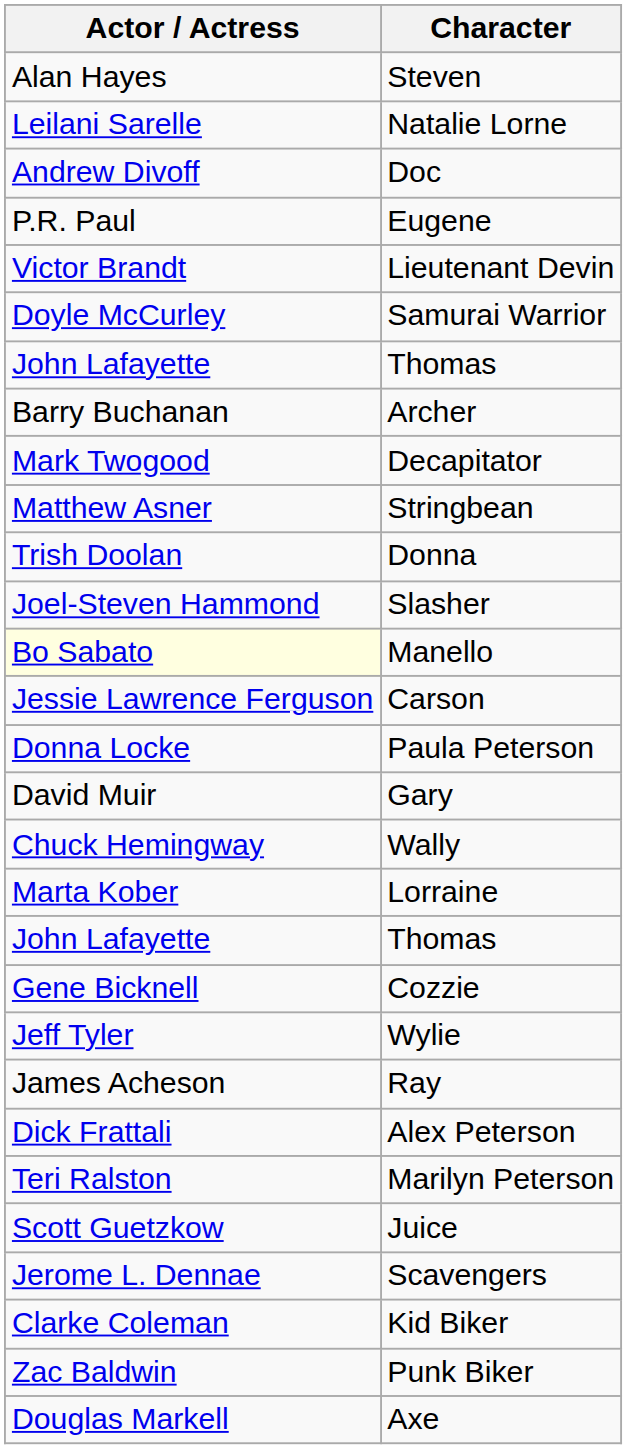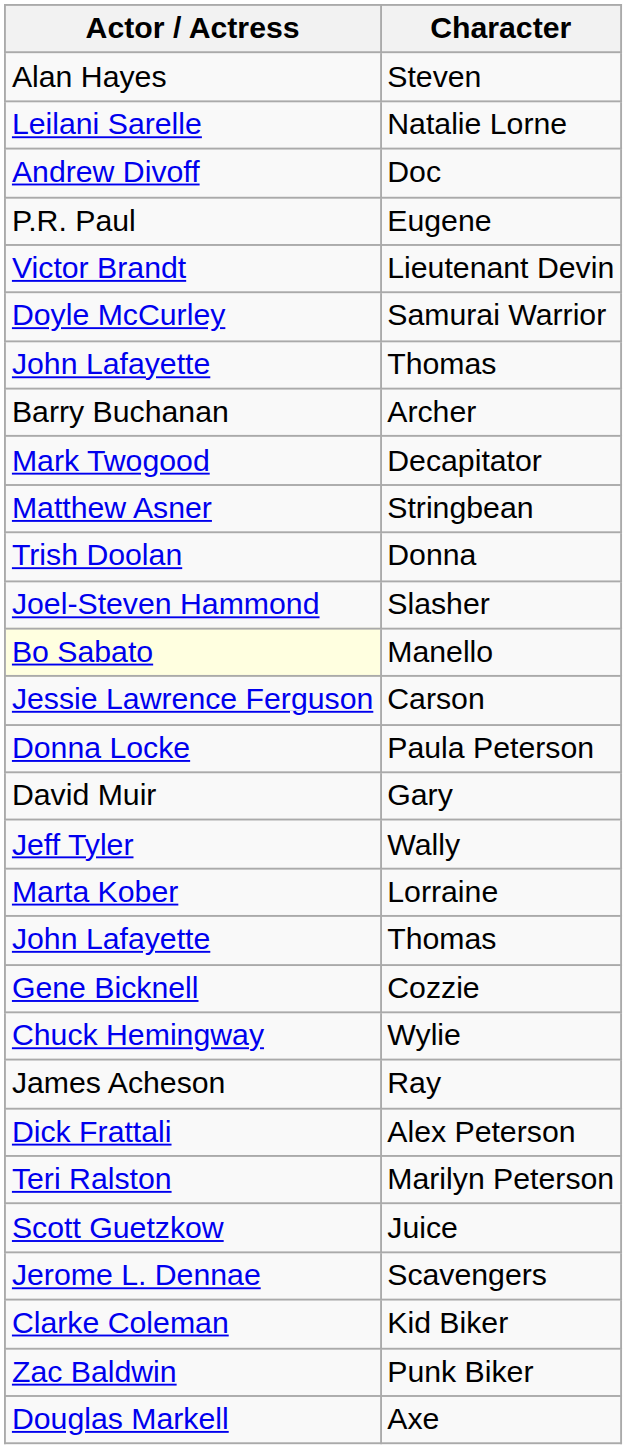(138, 843) Chuck Hemingway -> (73, 843) Jeff Tyler
(73, 1035) Jeff Tyler -> (138, 1035) Chuck Hemingway
